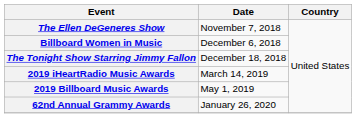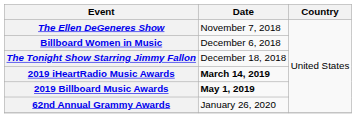(234, 74) normal -> (235, 74) bold
(227, 89) normal -> (228, 89) bold
